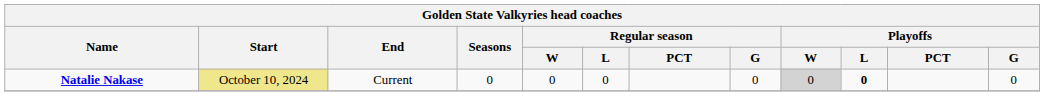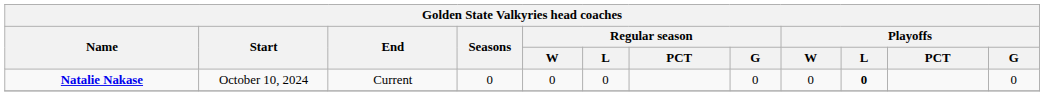(264, 79) khaki background -> (264, 79) no background
(811, 79) lightgrey background -> (811, 79) no background
